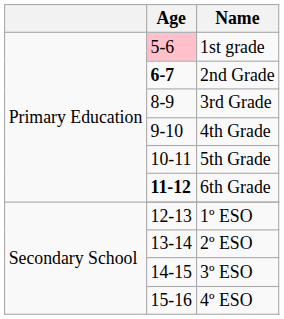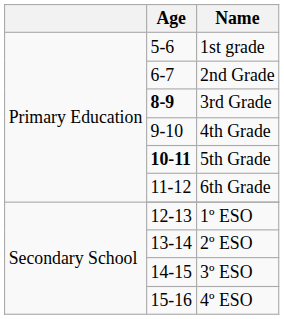(162, 46) pink background -> (162, 46) no background
(162, 74) bold -> (162, 74) normal
(162, 103) normal -> (162, 103) bold
(171, 159) normal -> (171, 159) bold
(171, 187) bold -> (171, 187) normal
